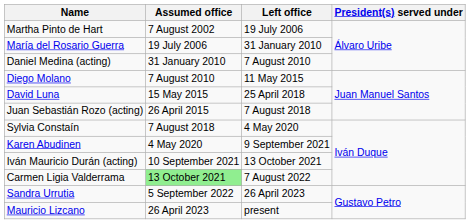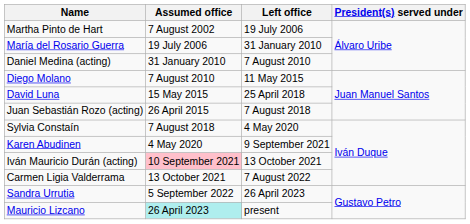(194, 161) no background -> (194, 161) pink background
(187, 177) lightgreen background -> (187, 177) no background
(178, 210) no background -> (178, 210) paleturquoise background
